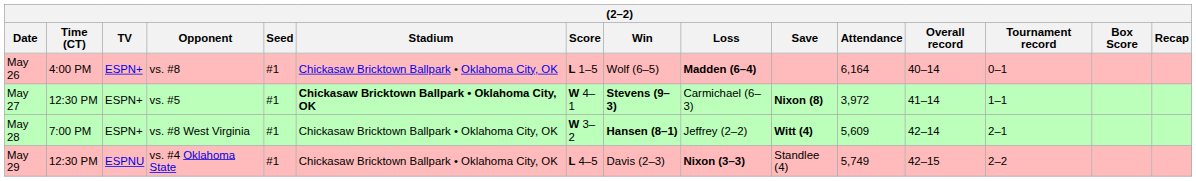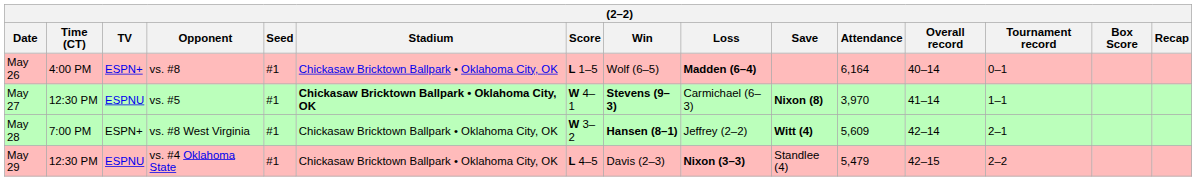(124, 99) ESPN+ -> (125, 99) ESPNU
(855, 99) 3,972 -> (855, 99) 3,970
(855, 161) 5,749 -> (855, 161) 5,479
